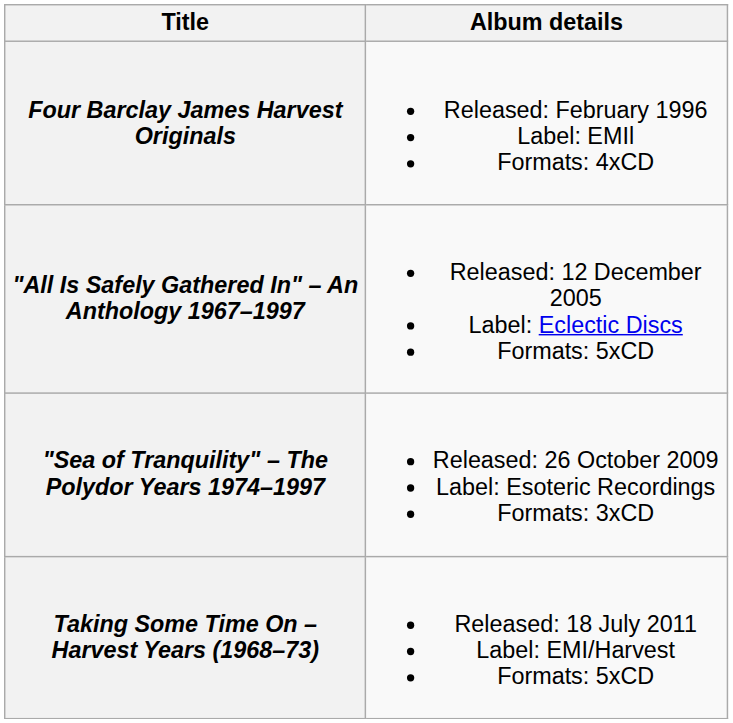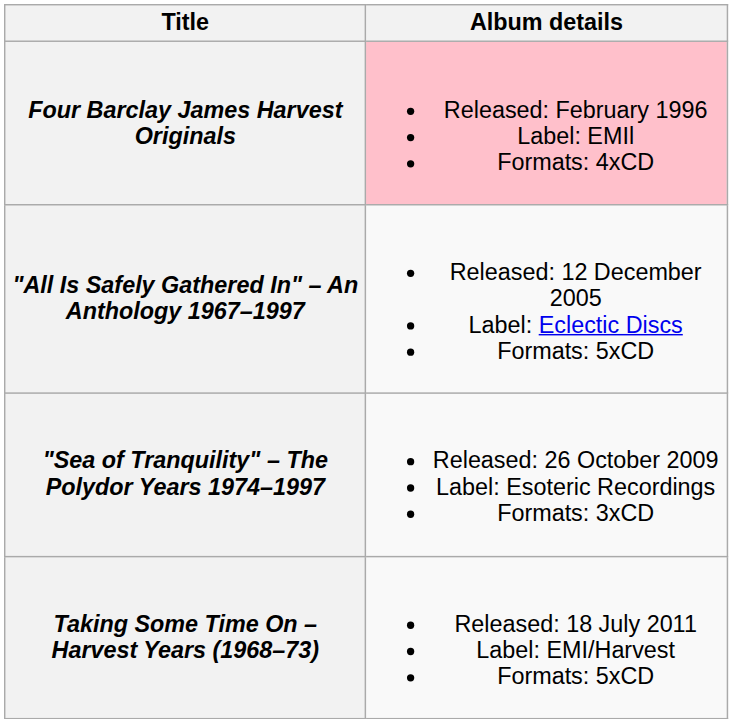(546, 136) no background -> (546, 136) pink background
